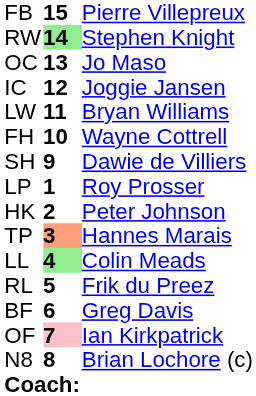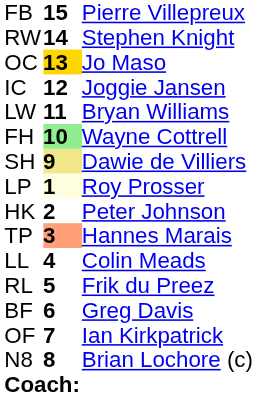(55, 37) lightgreen background -> (55, 37) no background
(55, 62) no background -> (55, 62) gold background
(55, 136) no background -> (55, 136) lightgreen background
(49, 161) no background -> (49, 161) khaki background
(49, 186) no background -> (49, 186) lightyellow background
(49, 260) lightgreen background -> (49, 260) no background
(49, 335) pink background -> (49, 335) no background
